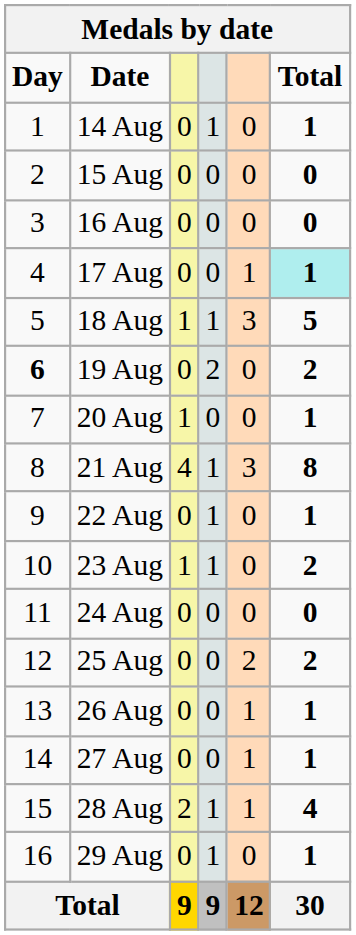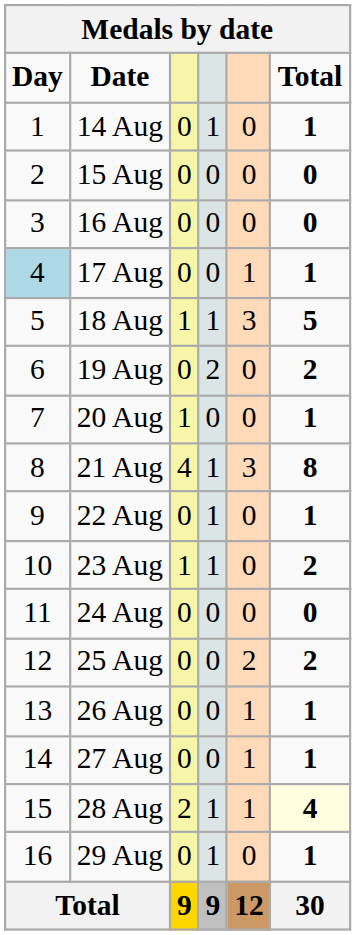(37, 271) no background -> (37, 271) lightblue background
(310, 271) paleturquoise background -> (310, 271) no background
(37, 369) bold -> (37, 369) normal
(310, 807) no background -> (310, 807) lightyellow background
